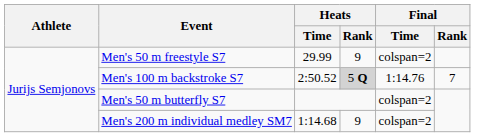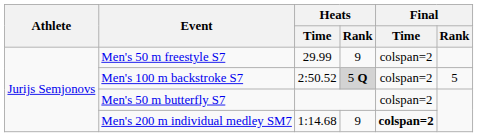(405, 78) 1:14.76 -> (406, 78) colspan=2
(452, 78) 7 -> (455, 78) 5
(405, 121) normal -> (406, 121) bold
